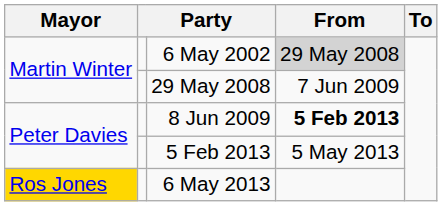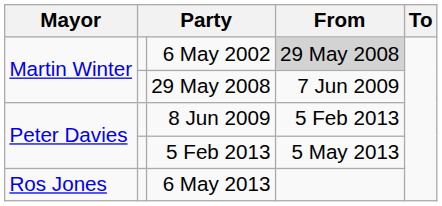(347, 119) bold -> (347, 119) normal
(58, 184) gold background -> (58, 184) no background
